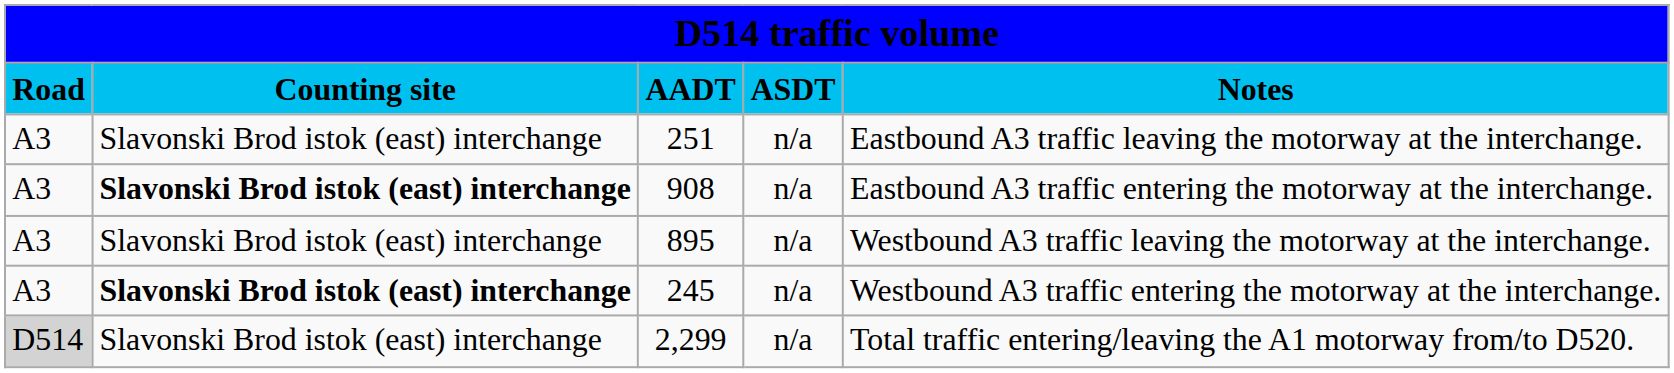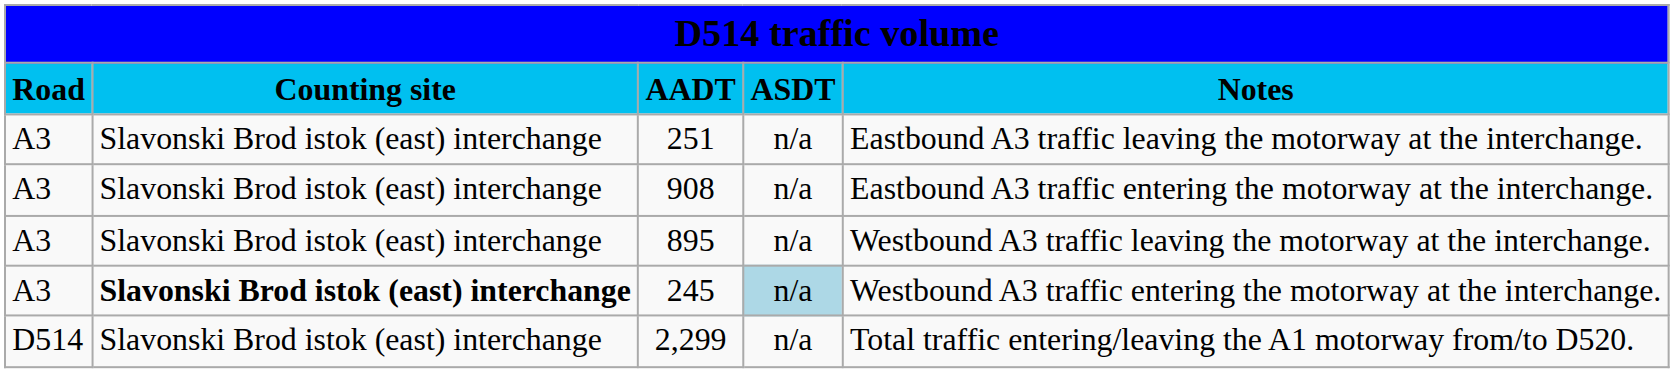(365, 189) bold -> (351, 189) normal
(793, 290) no background -> (793, 290) lightblue background
(48, 340) lightgrey background -> (48, 340) no background
